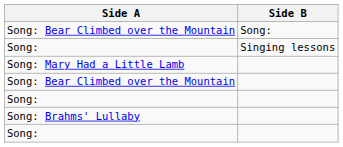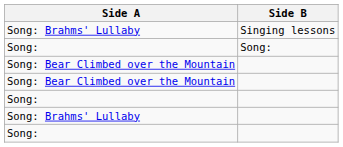(121, 30) Song: Bear Climbed over the Mountain -> (73, 30) Song: Brahms' Lullaby
(256, 30) Song: -> (288, 30) Singing lessons
(288, 47) Singing lessons -> (256, 47) Song:
(96, 64) Song: Mary Had a Little Lamb -> (121, 64) Song: Bear Climbed over the Mountain
